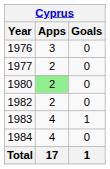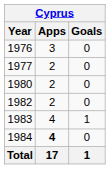(52, 84) lightgreen background -> (52, 84) no background
(52, 137) normal -> (52, 137) bold
